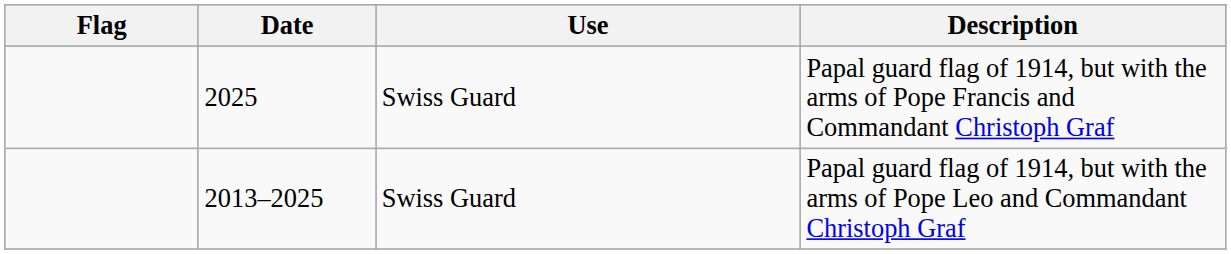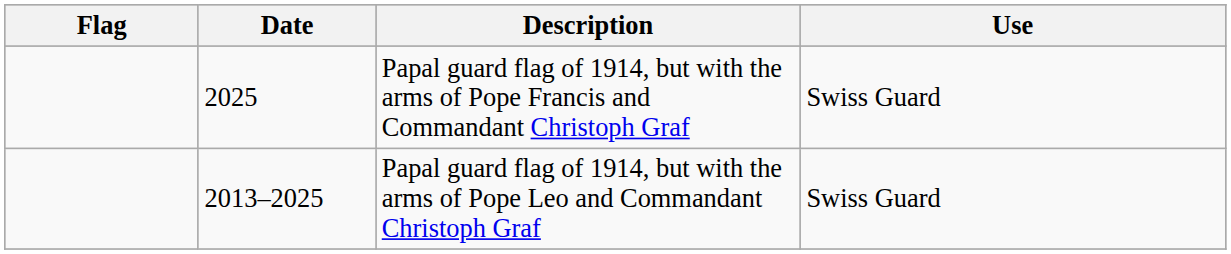columns swapped: (588, 25) <-> (1013, 25)
